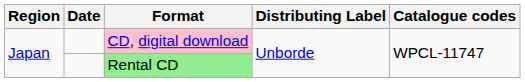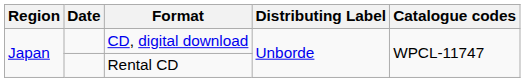(178, 41) pink background -> (178, 41) no background
(143, 65) lightgreen background -> (143, 65) no background
